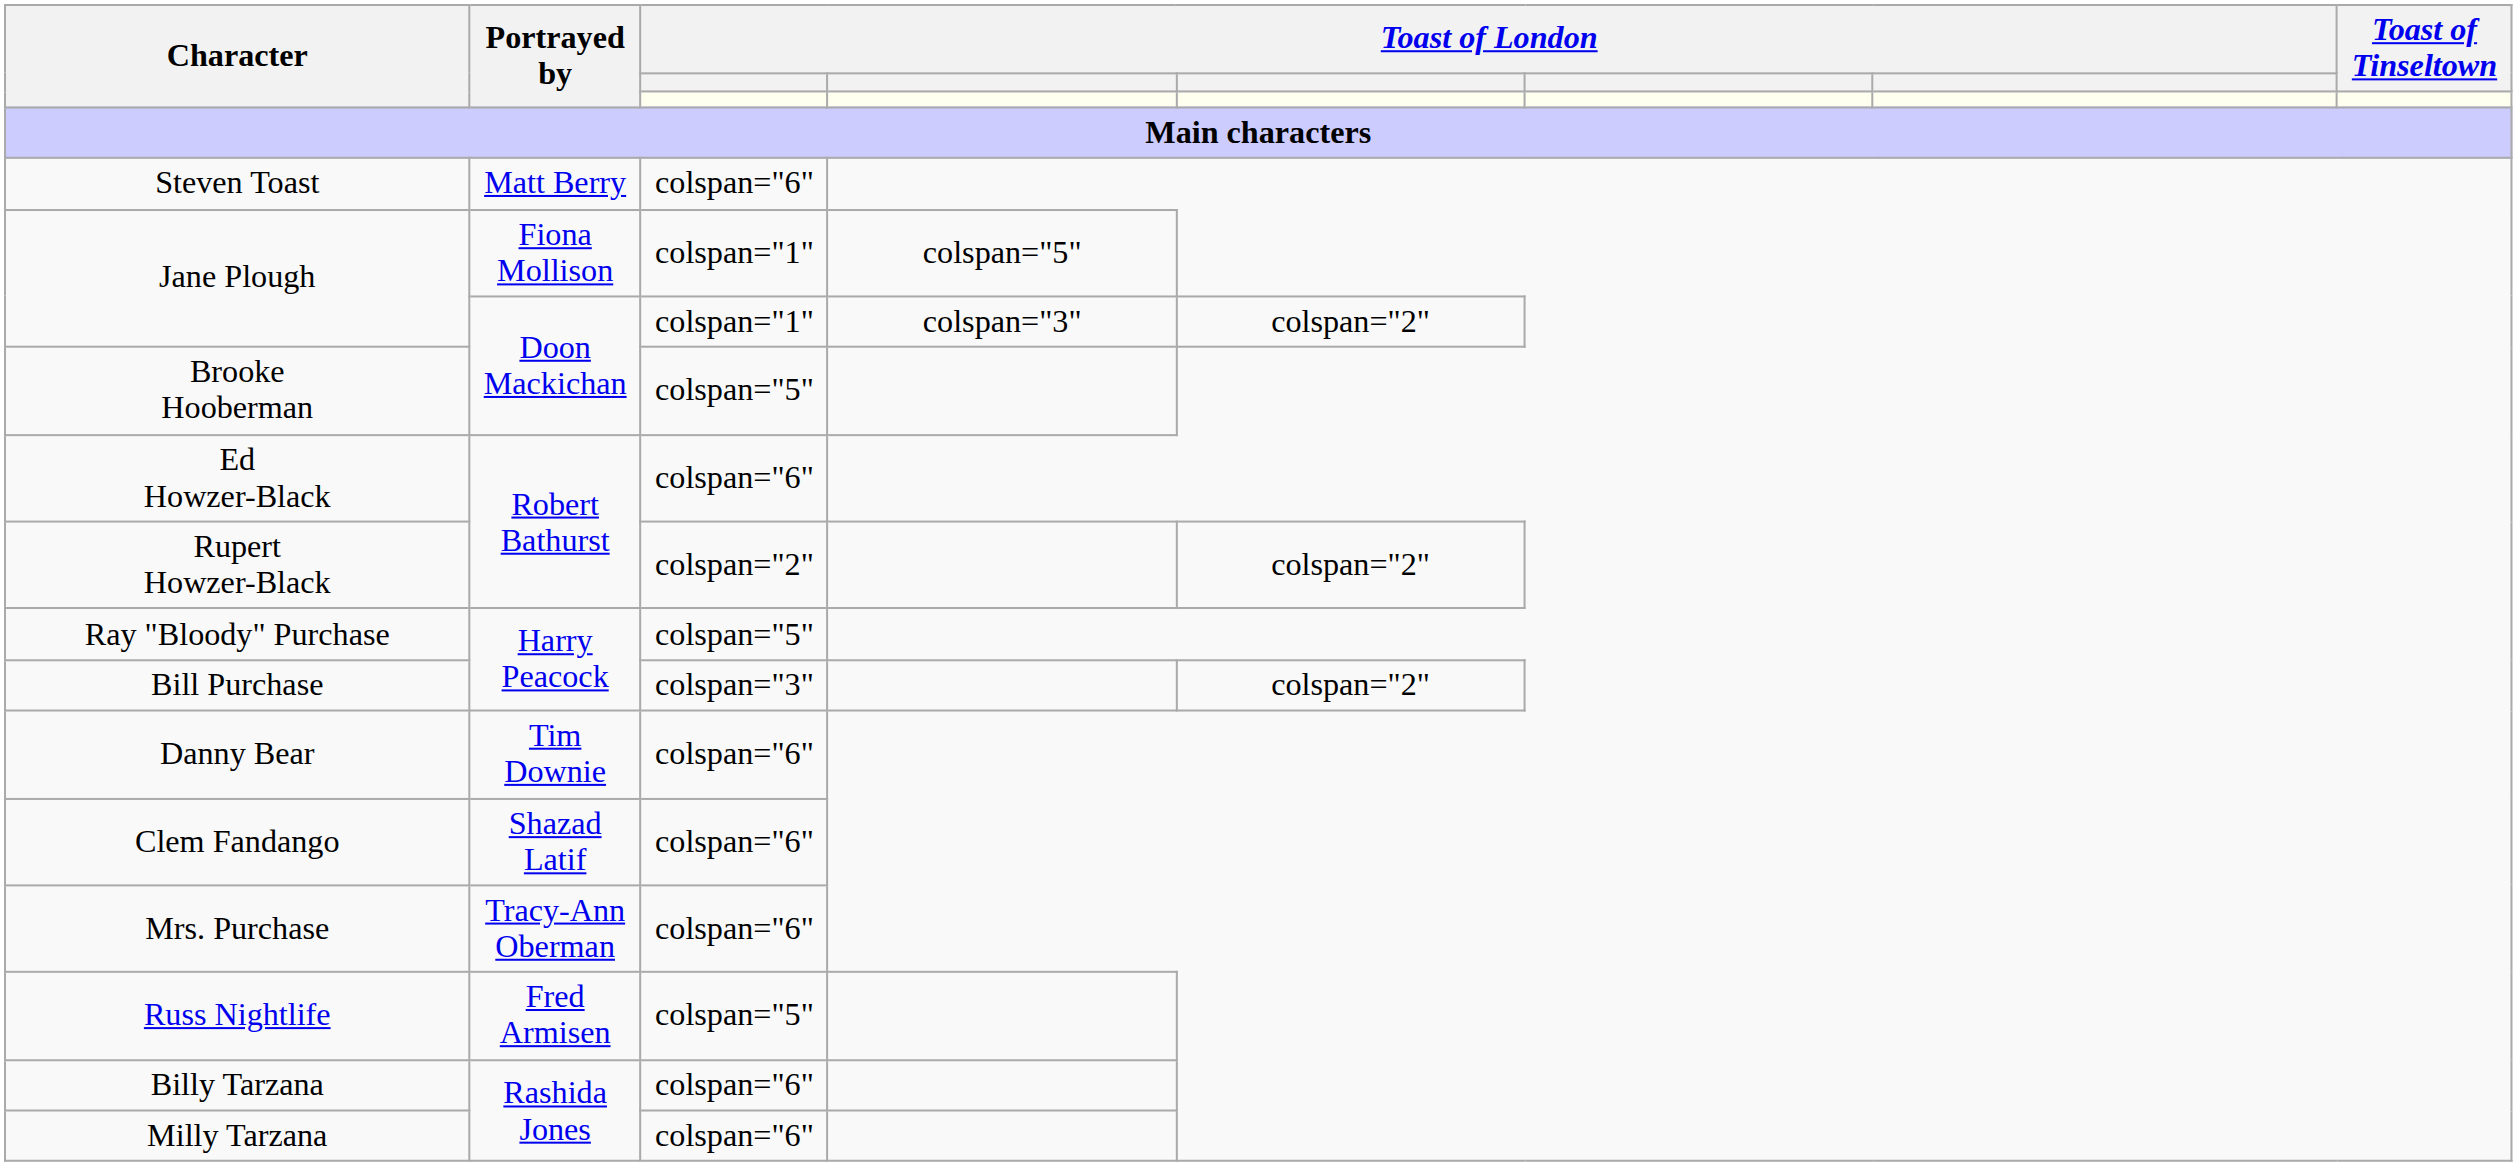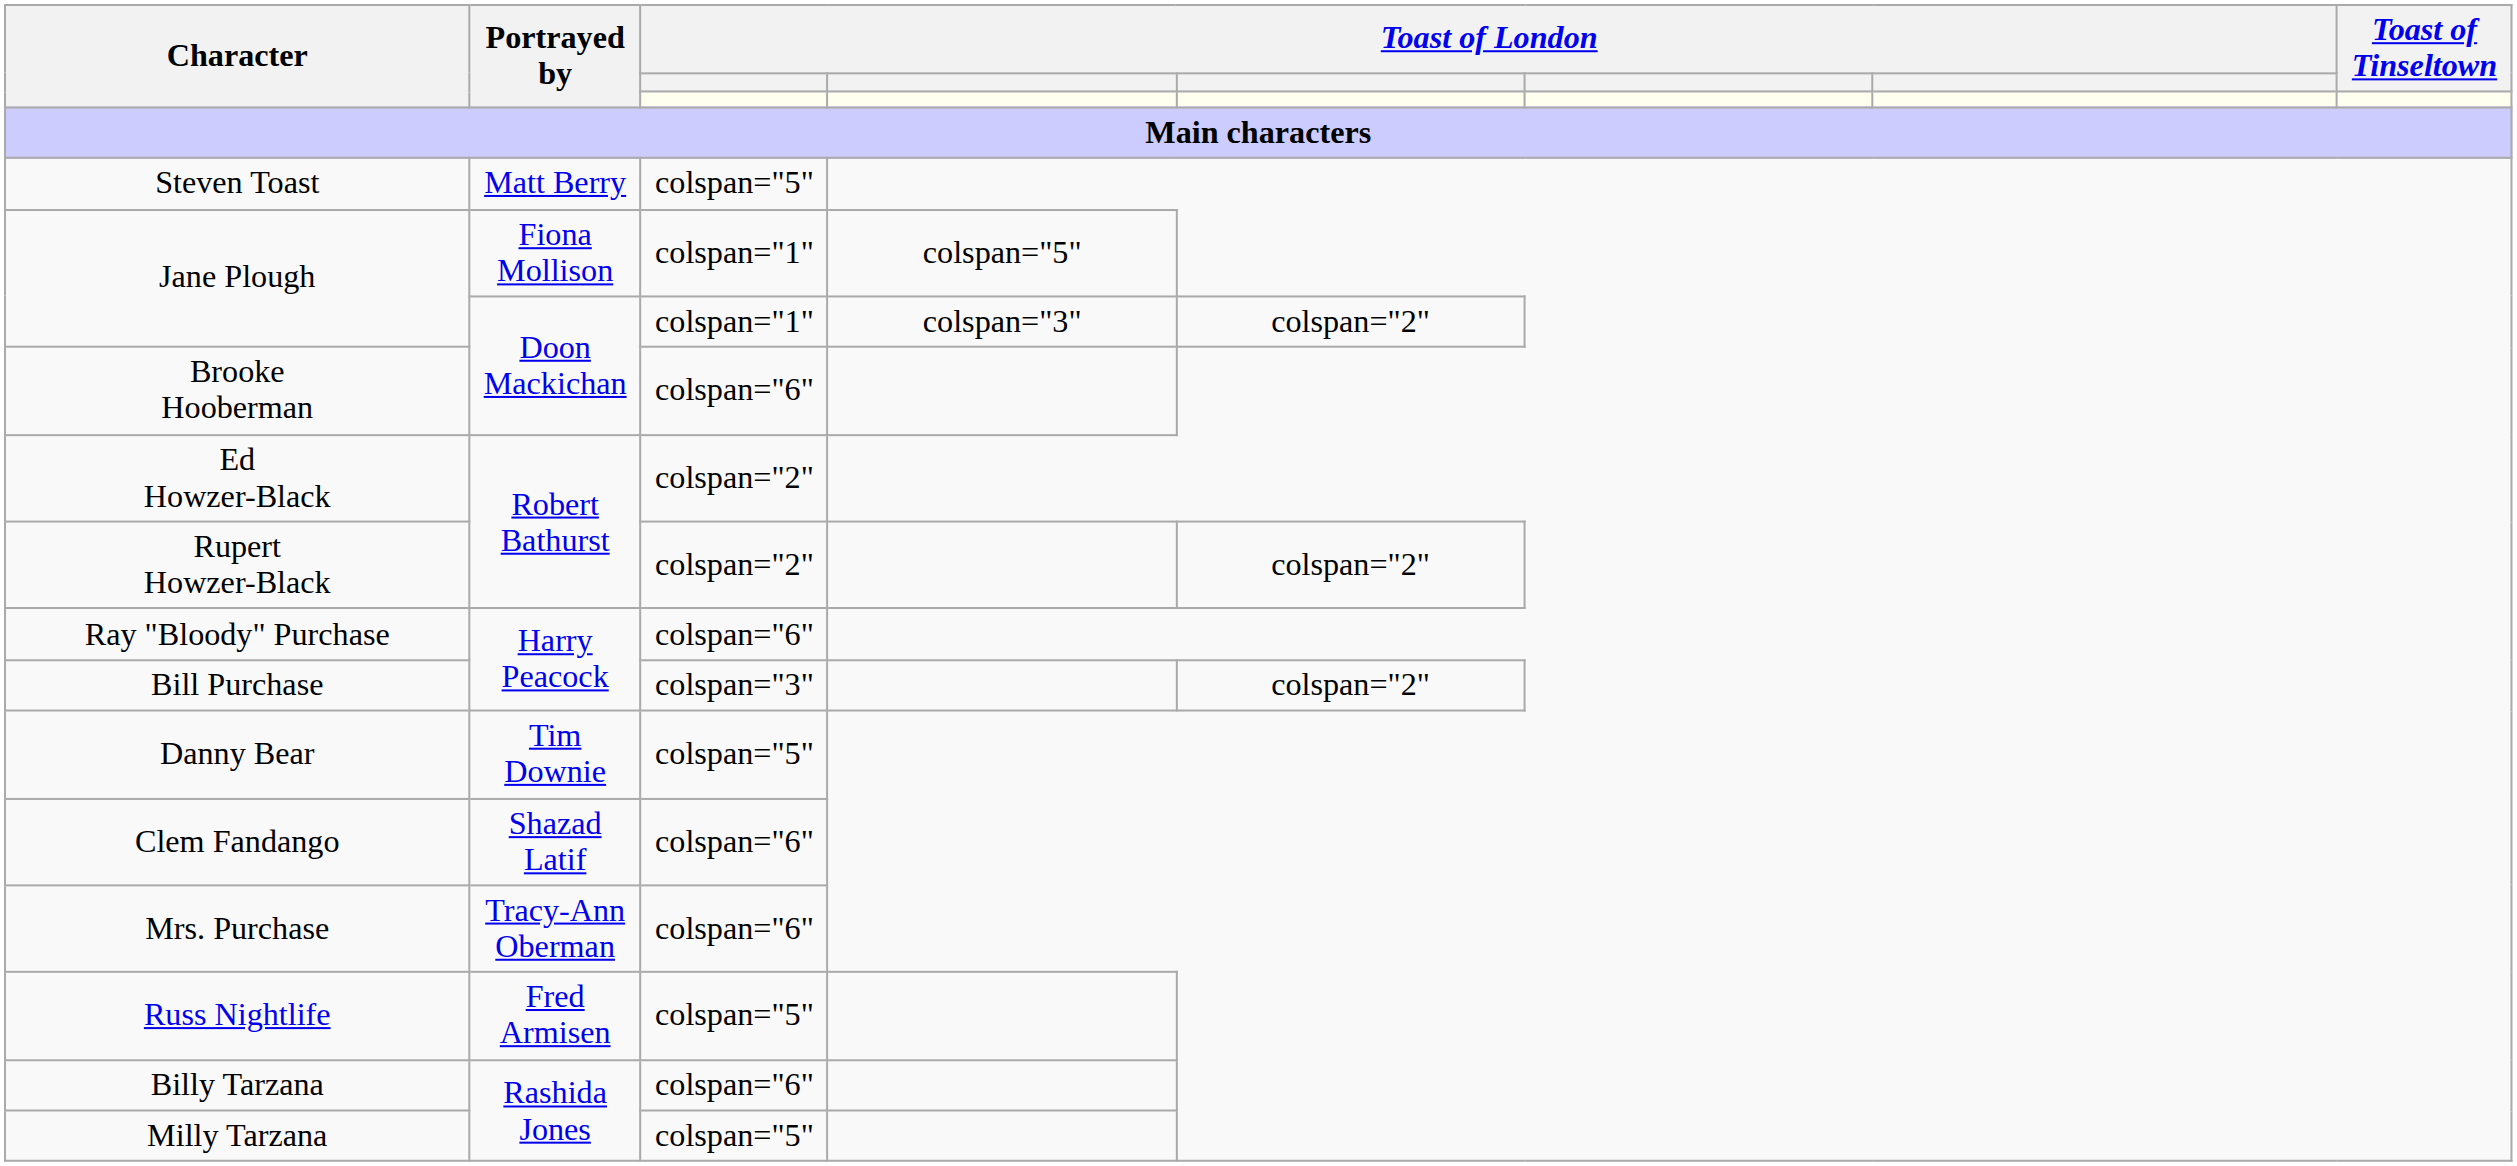(734, 183) colspan="6" -> (734, 183) colspan="5"
(734, 390) colspan="5" -> (734, 390) colspan="6"
(734, 477) colspan="6" -> (734, 477) colspan="2"
(734, 633) colspan="5" -> (734, 633) colspan="6"
(734, 753) colspan="6" -> (734, 753) colspan="5"
(734, 1135) colspan="6" -> (734, 1135) colspan="5"
